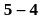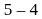(21, 10) bold -> (21, 10) normal
